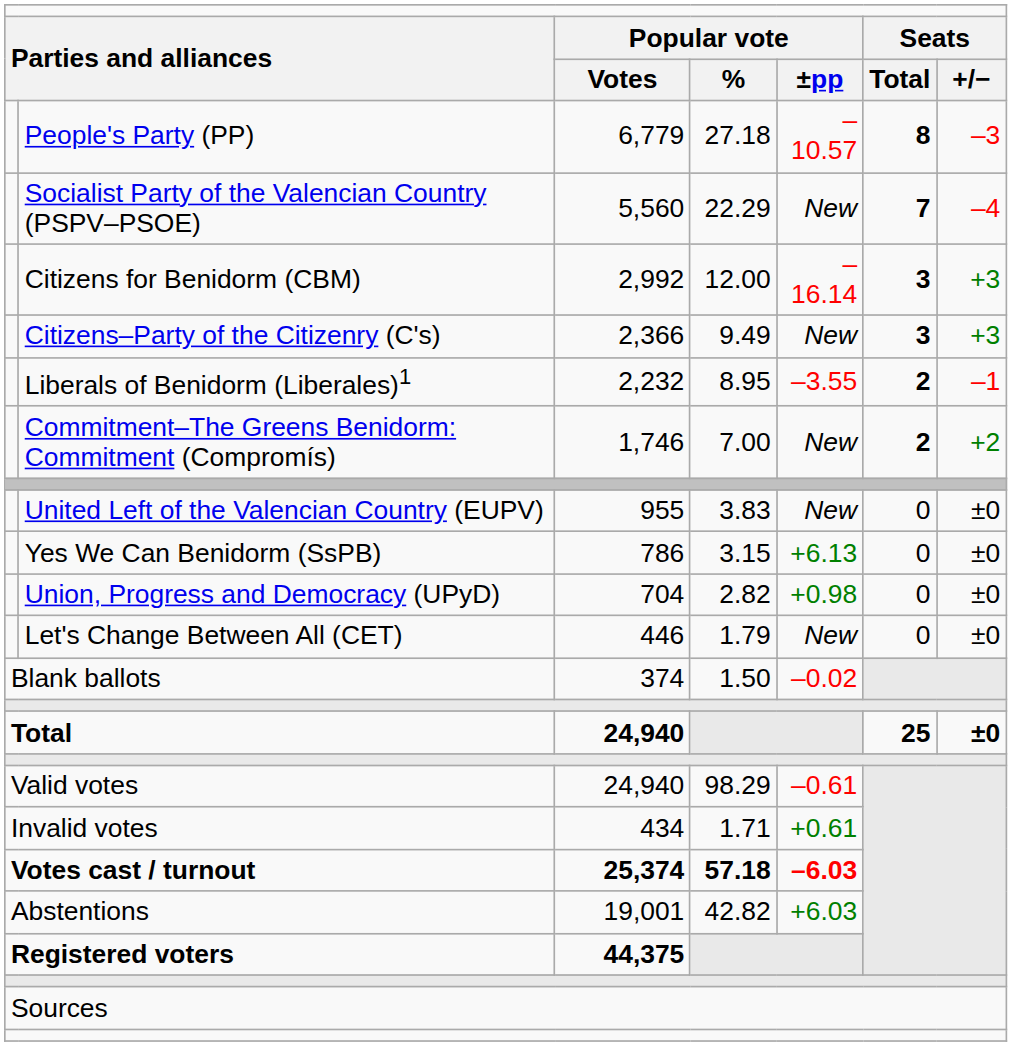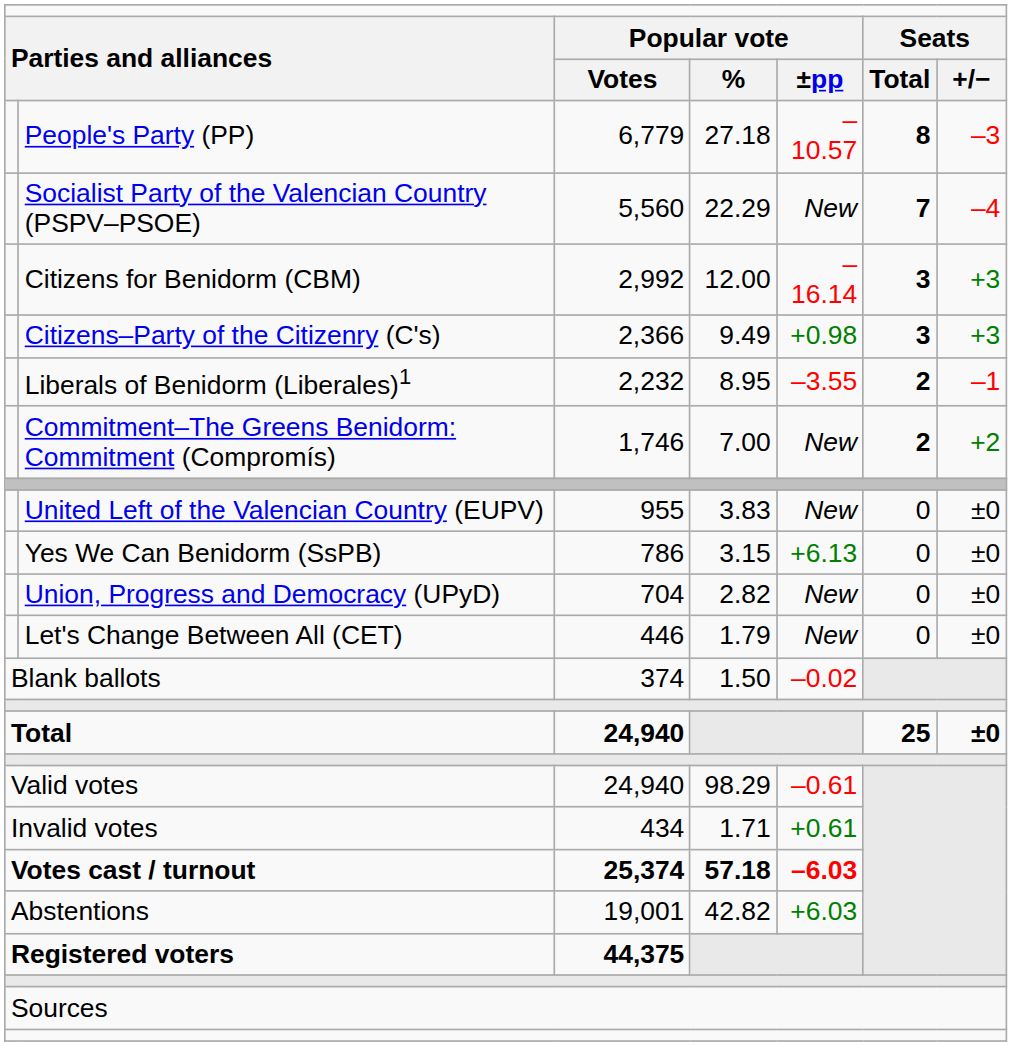(831, 336) New -> (824, 336) +0.98
(824, 594) +0.98 -> (831, 594) New
